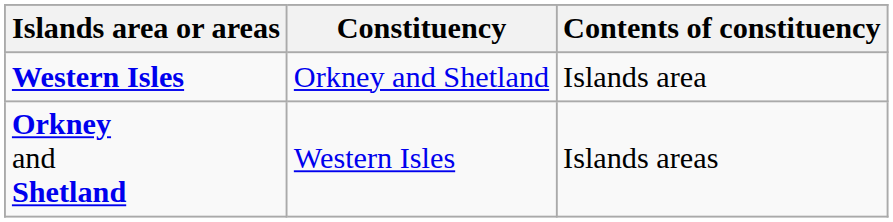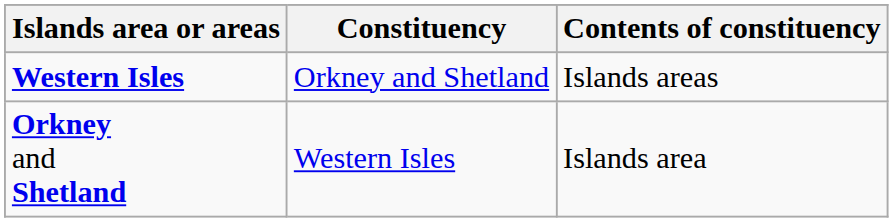(635, 76) Islands area -> (641, 76) Islands areas
(641, 158) Islands areas -> (635, 158) Islands area
